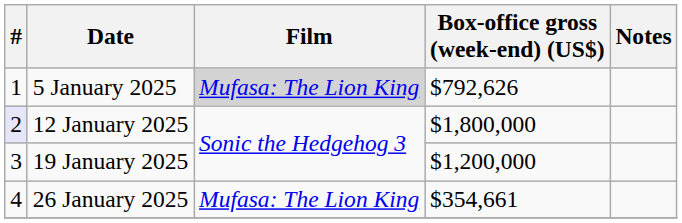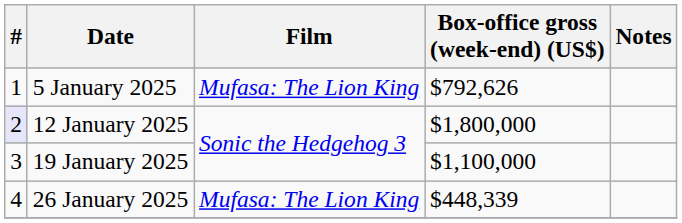(309, 86) lightgrey background -> (309, 86) no background
(483, 161) $1,200,000 -> (483, 161) $1,100,000
(474, 198) $354,661 -> (474, 198) $448,339
